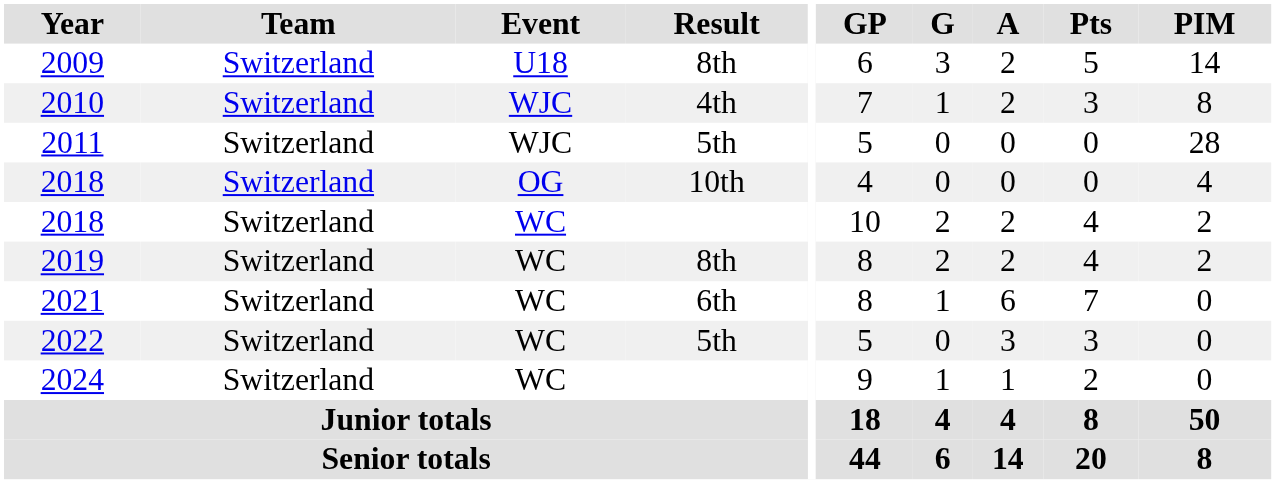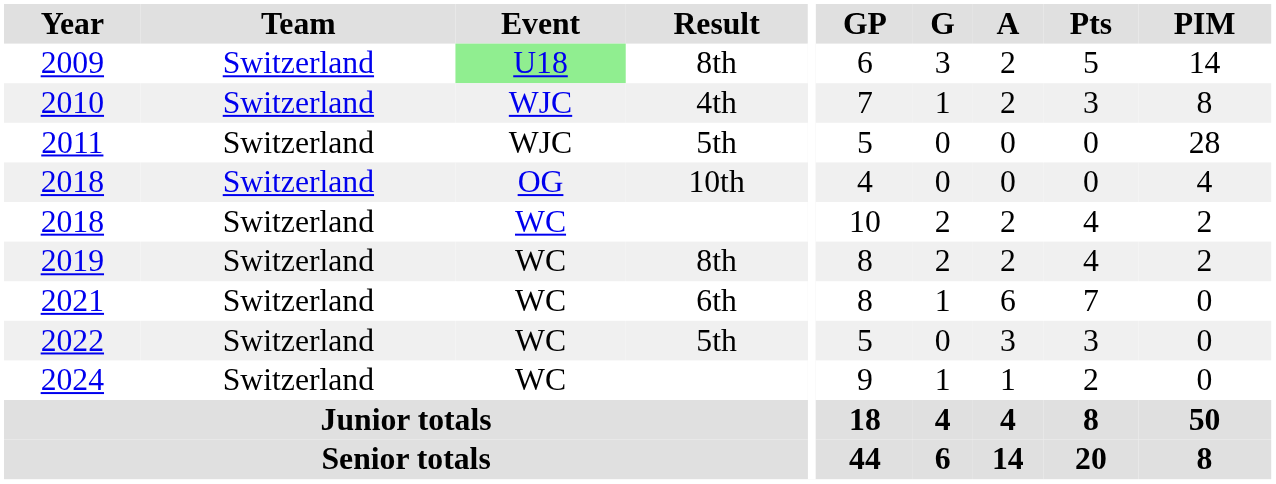(541, 62) no background -> (541, 62) lightgreen background
